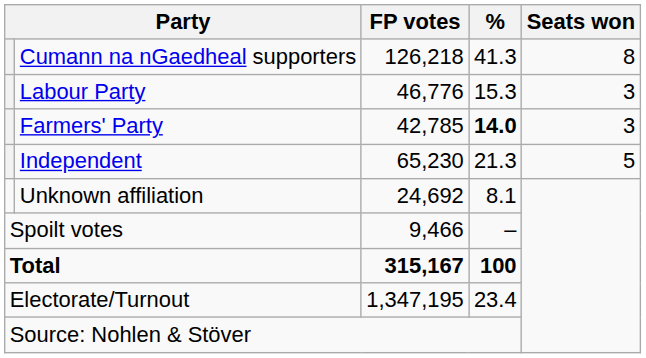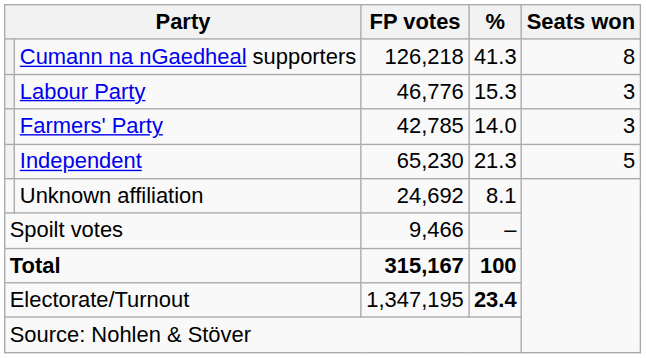(495, 126) bold -> (495, 126) normal
(495, 299) normal -> (495, 299) bold
